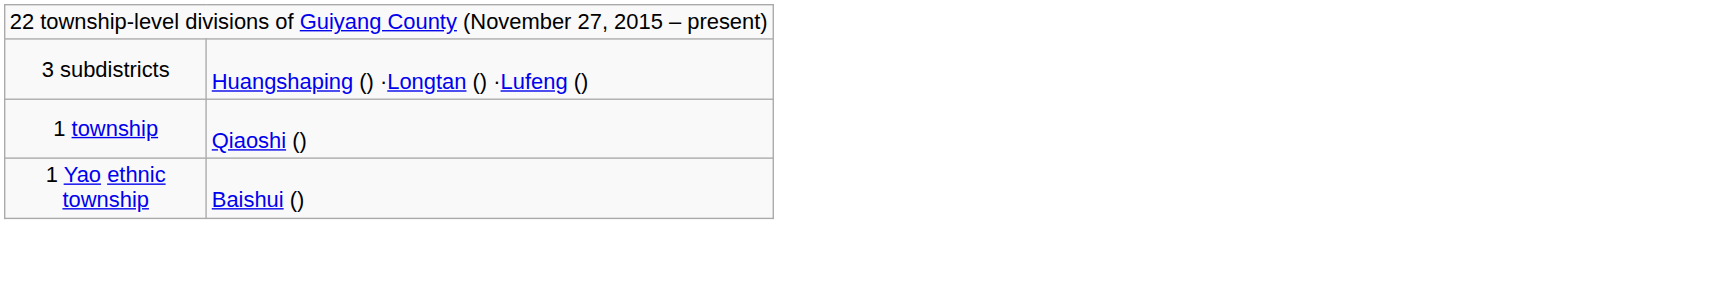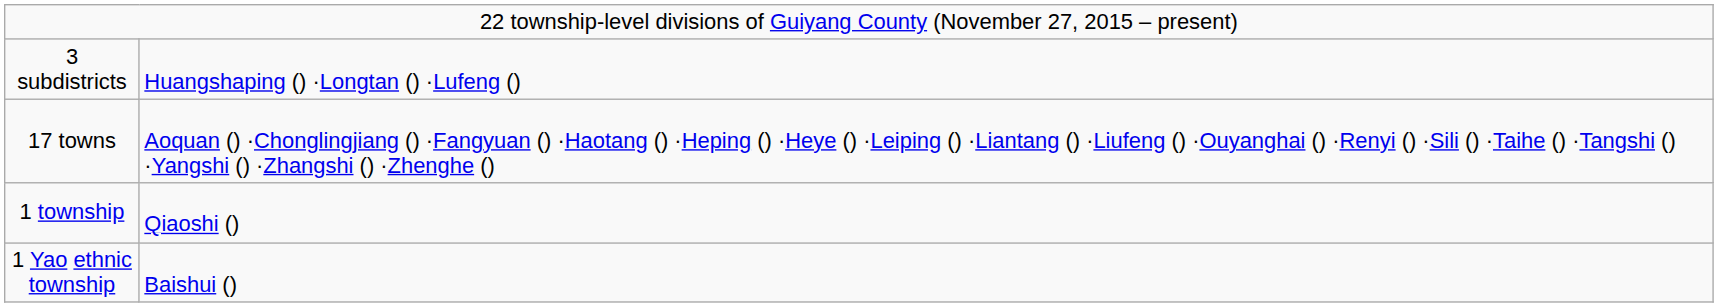+ row: (72, 140)
